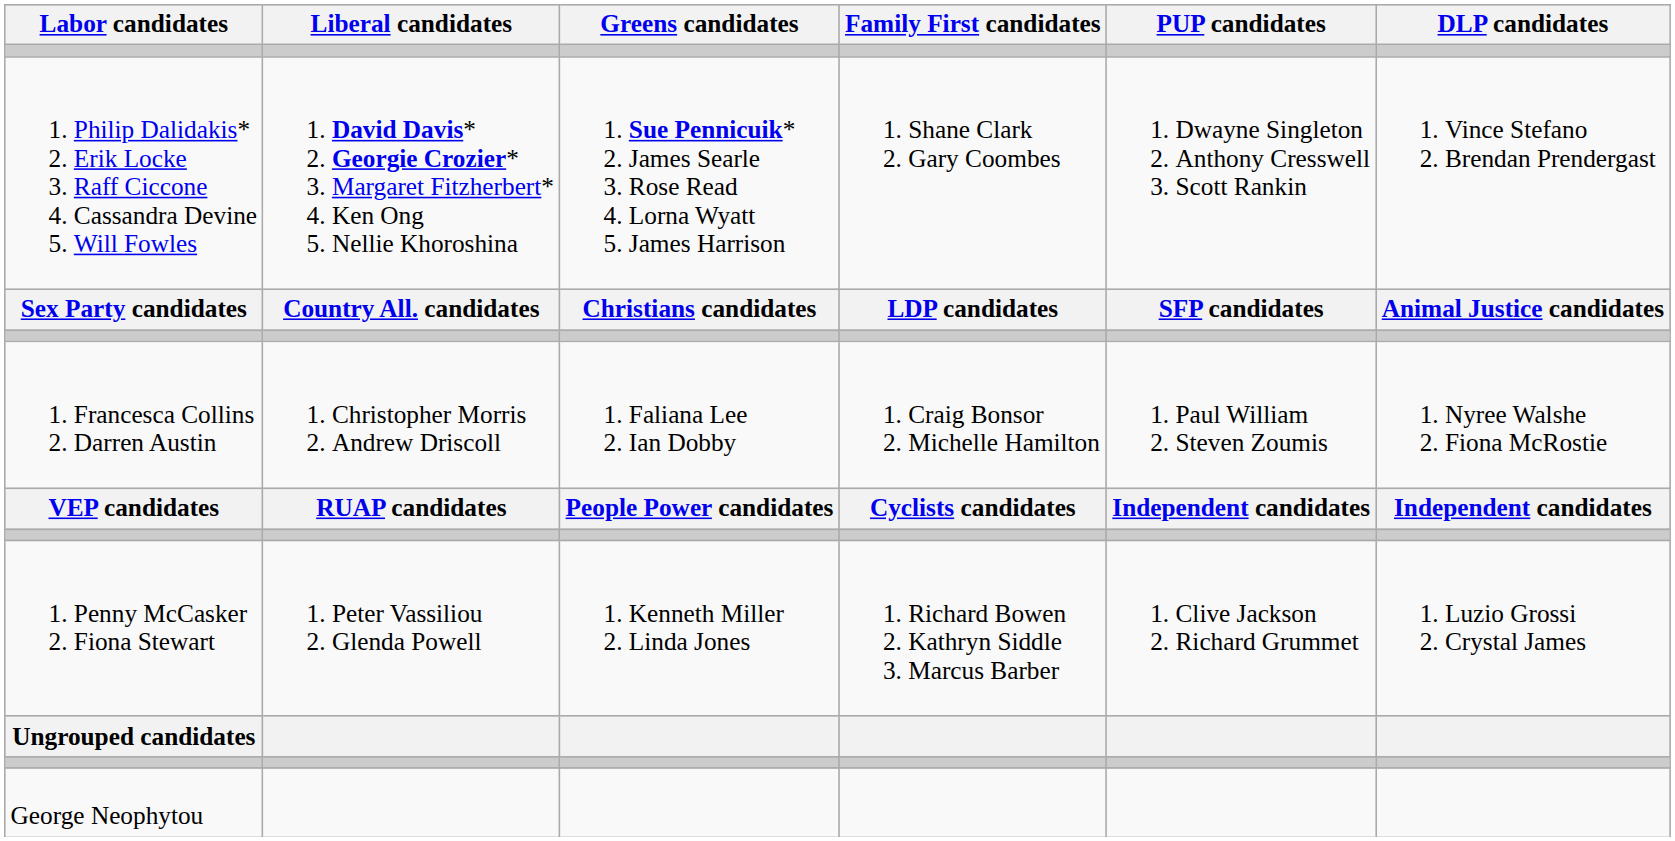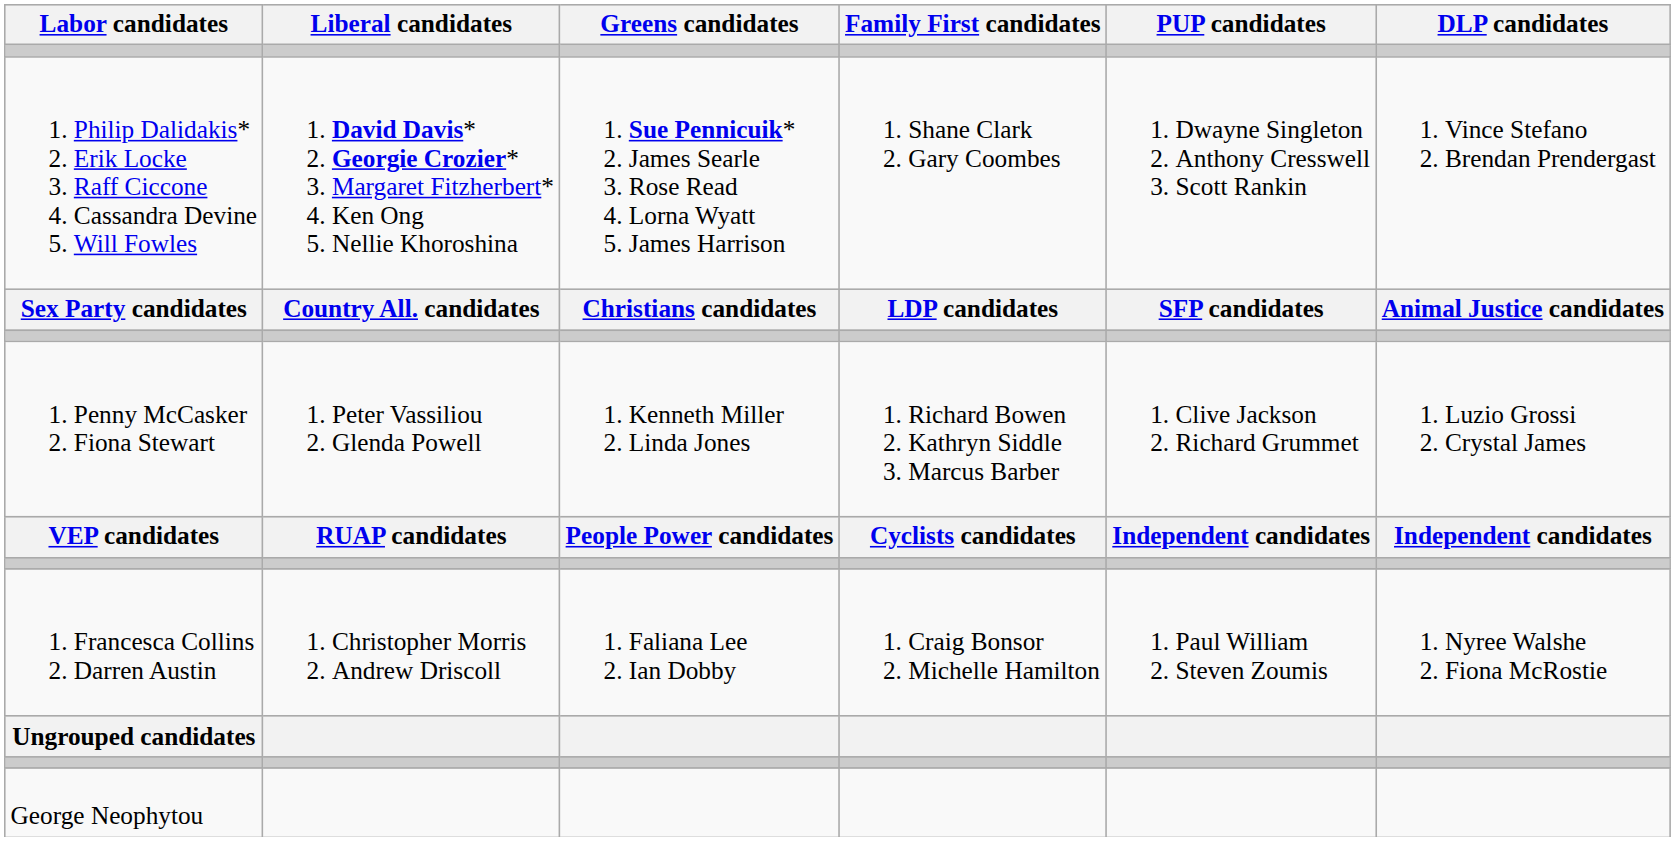rows swapped: (134, 429) <-> (134, 628)
